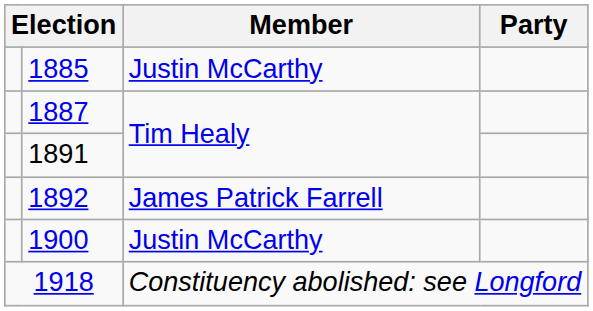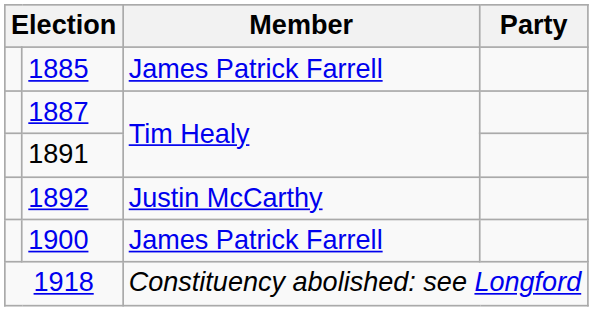(226, 68) Justin McCarthy -> (256, 68) James Patrick Farrell
(256, 197) James Patrick Farrell -> (226, 197) Justin McCarthy
(226, 240) Justin McCarthy -> (256, 240) James Patrick Farrell
